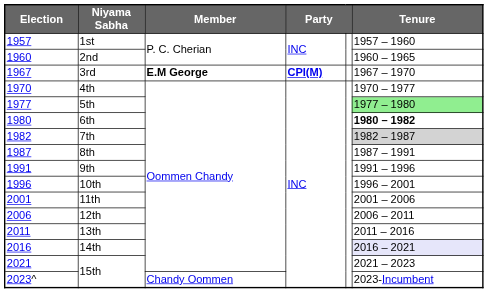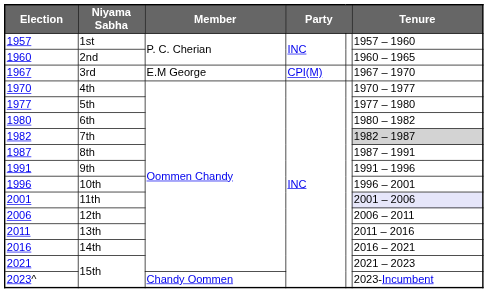(177, 73) bold -> (176, 73) normal
(305, 73) bold -> (305, 73) normal
(384, 104) lightgreen background -> (384, 104) no background
(384, 120) bold -> (384, 120) normal
(384, 200) no background -> (384, 200) lavender background
(384, 247) lavender background -> (384, 247) no background
